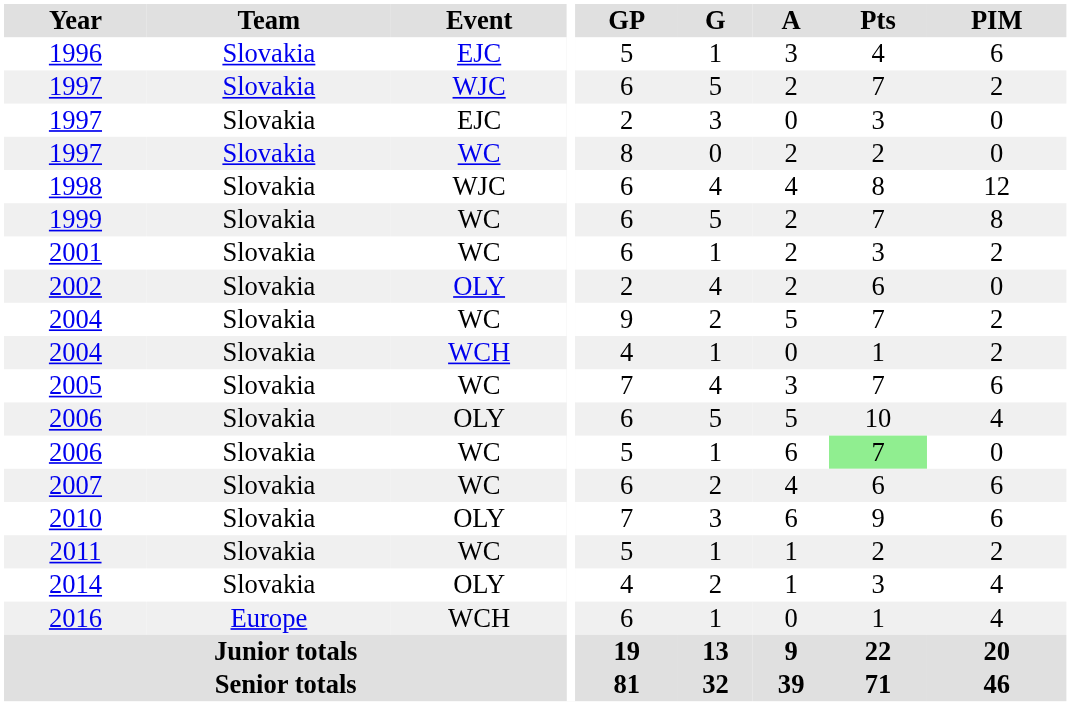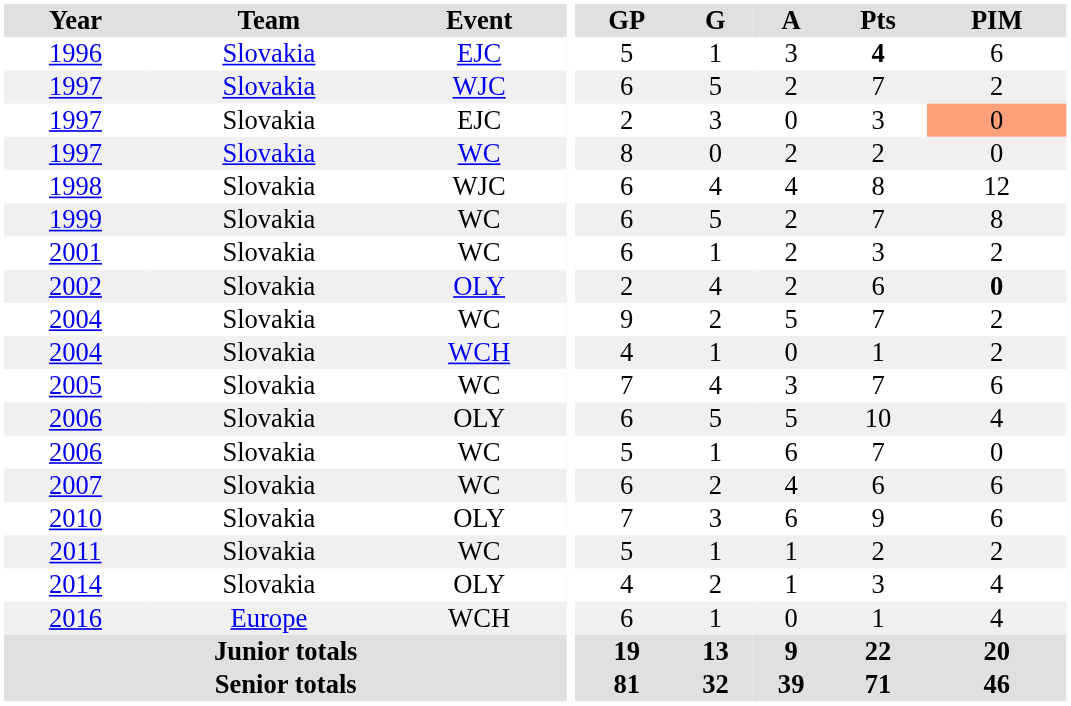(878, 53) normal -> (878, 53) bold
(997, 119) no background -> (997, 119) lightsalmon background
(997, 285) normal -> (997, 285) bold
(878, 451) lightgreen background -> (878, 451) no background
